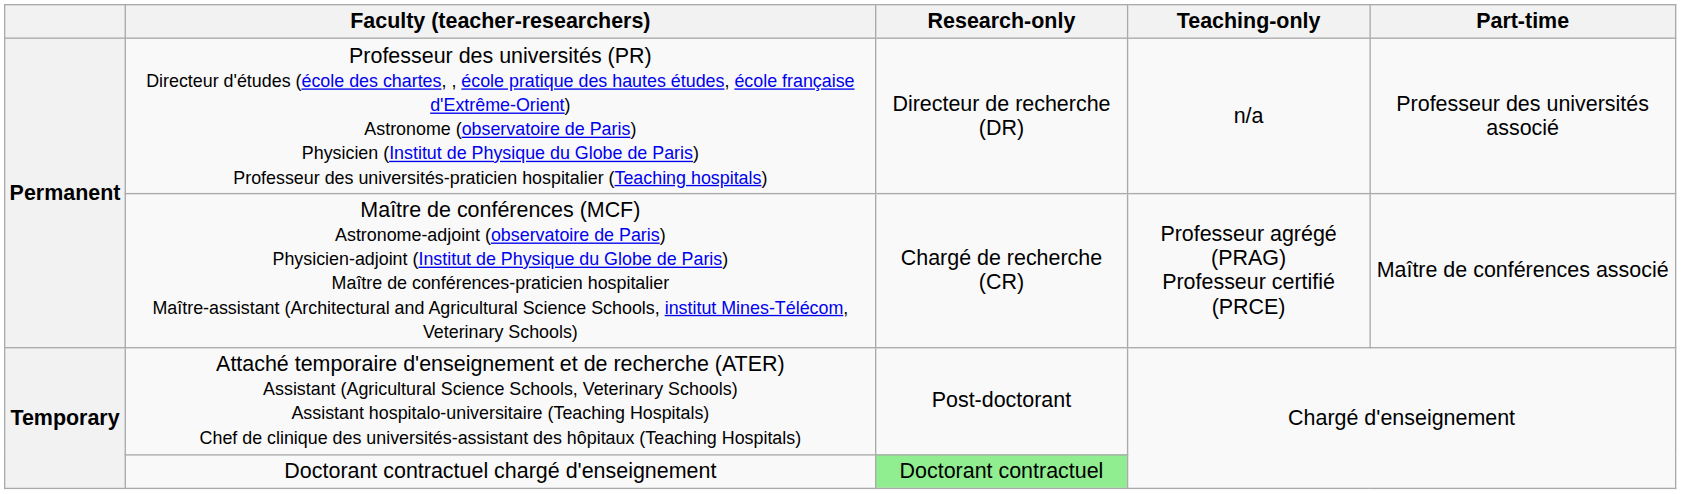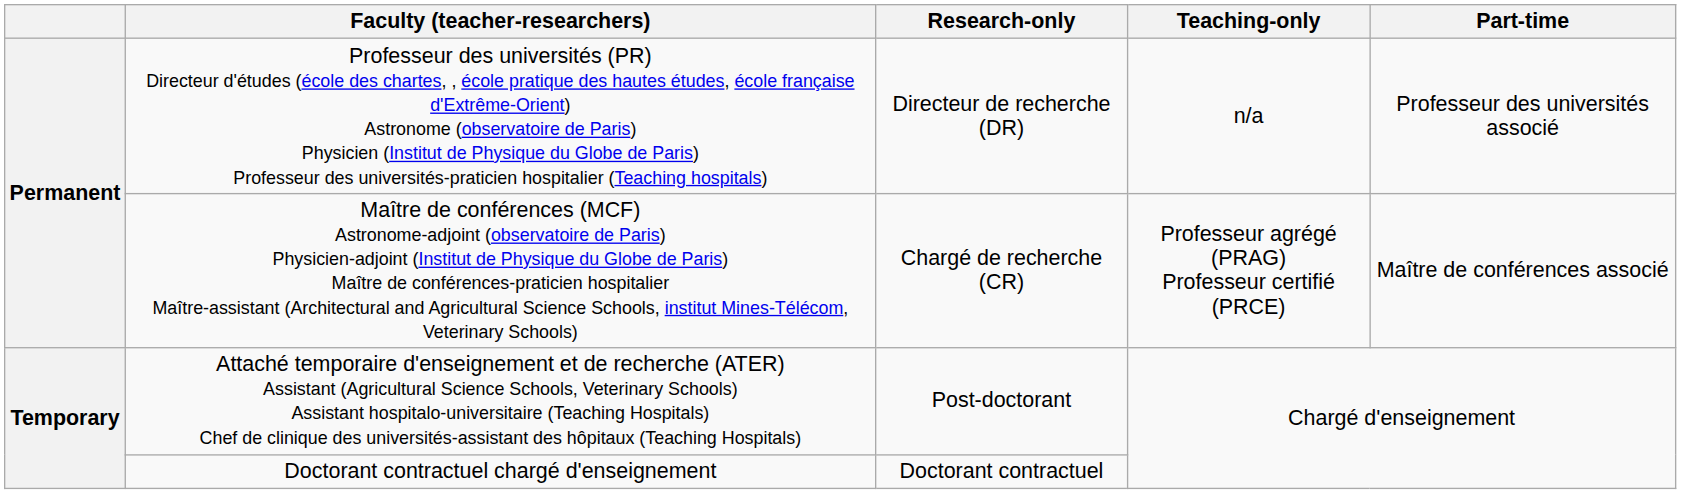(1001, 471) lightgreen background -> (1001, 471) no background
